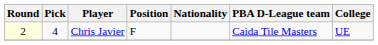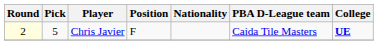(55, 31) 4 -> (55, 31) 5
(342, 31) normal -> (343, 31) bold
